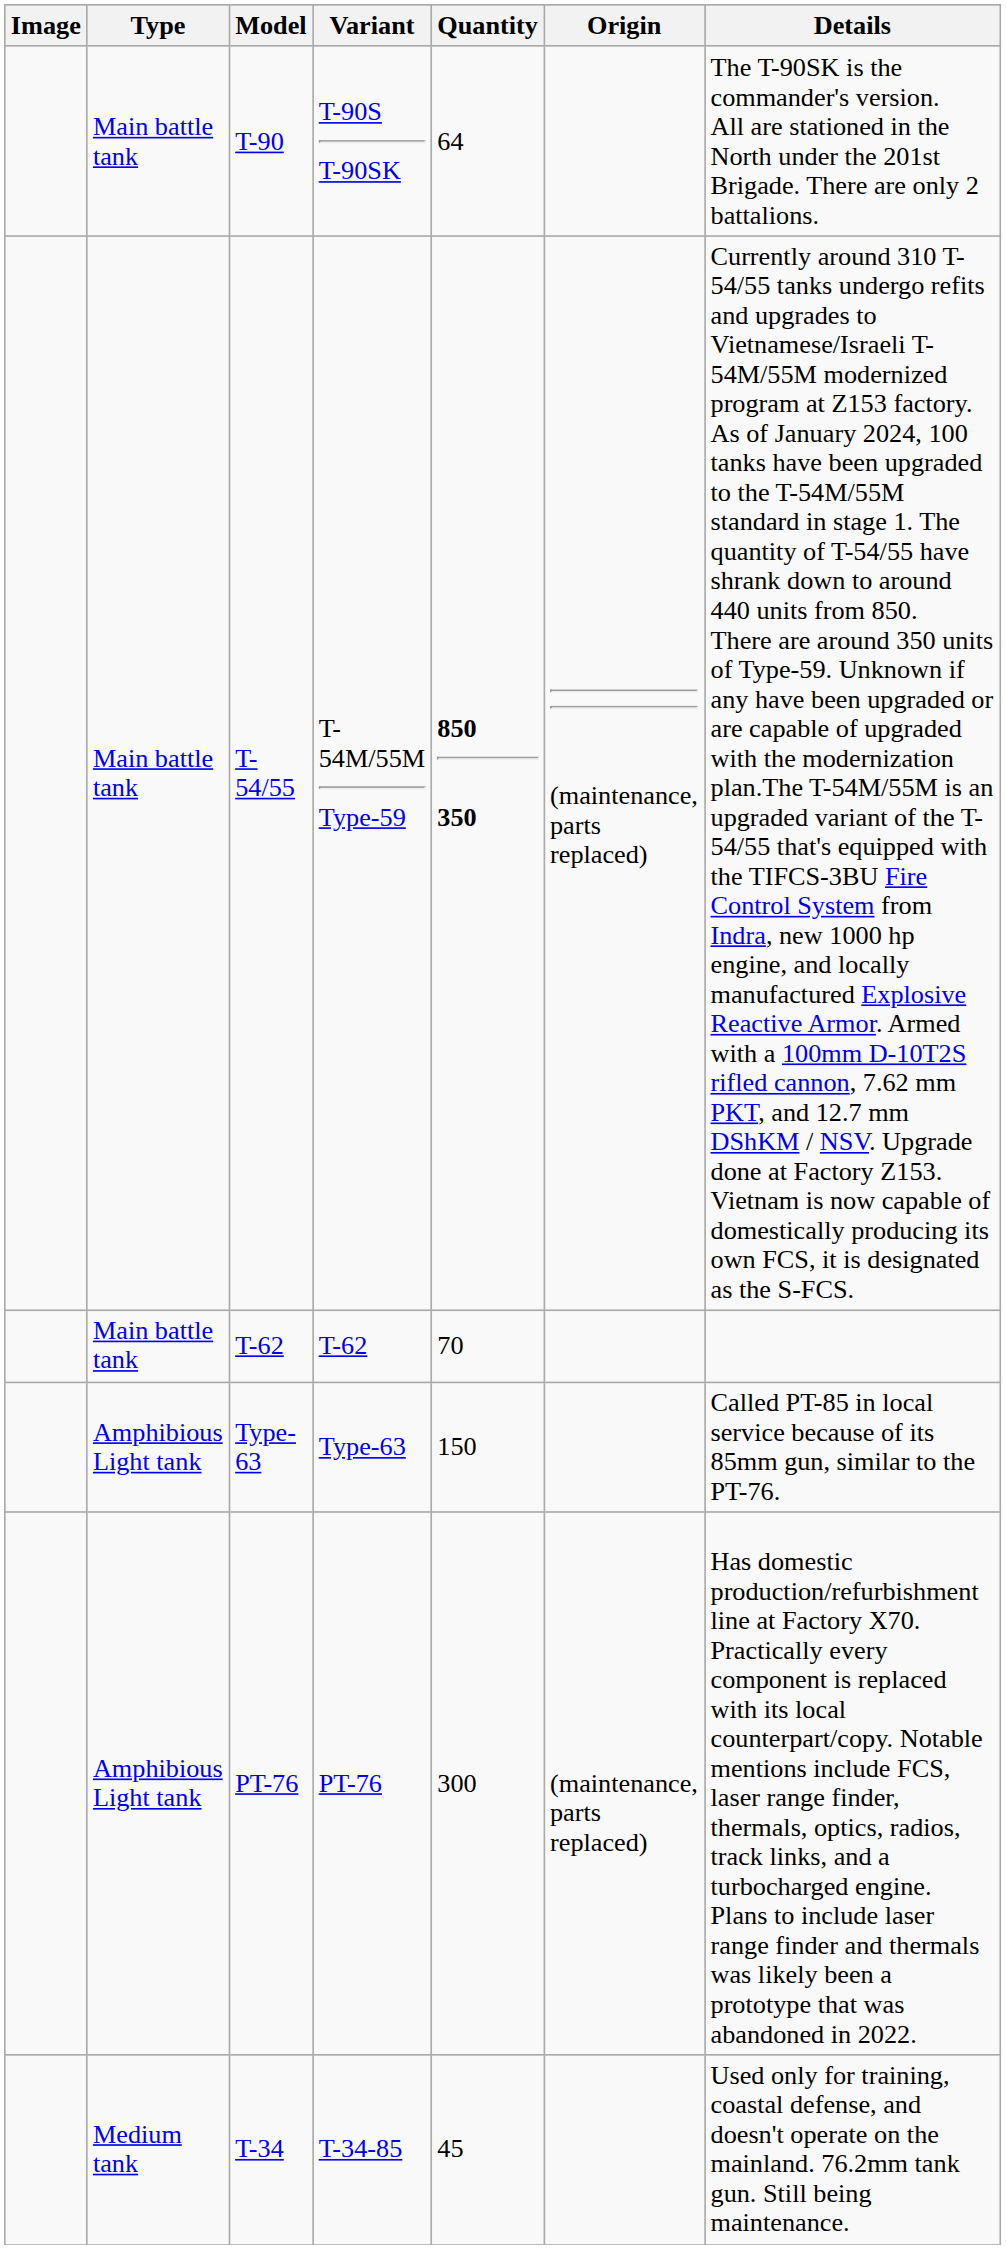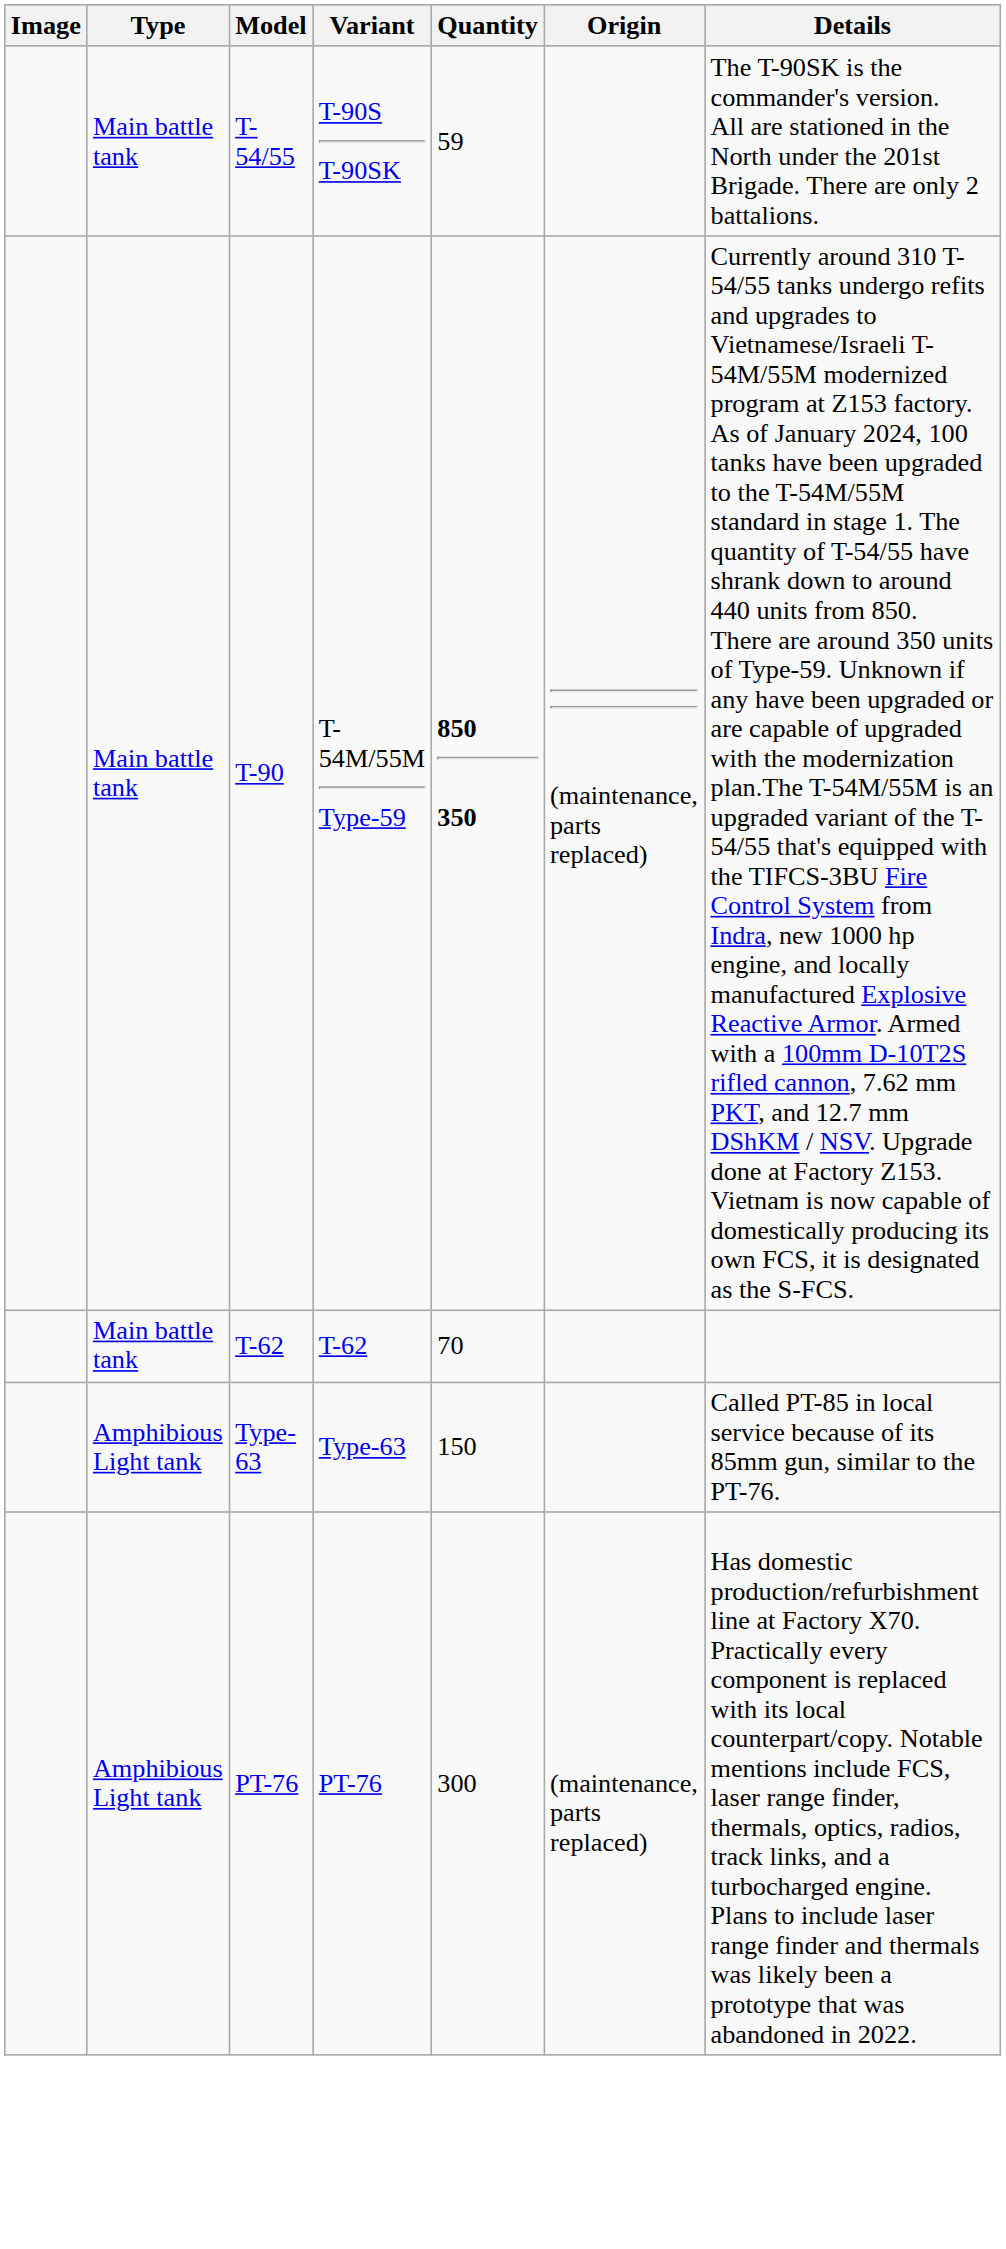(259, 140) T-90 -> (265, 140) T-54/55
(450, 140) 64 -> (450, 140) 59
(265, 772) T-54/55 -> (259, 772) T-90
- row: (361, 2149)
